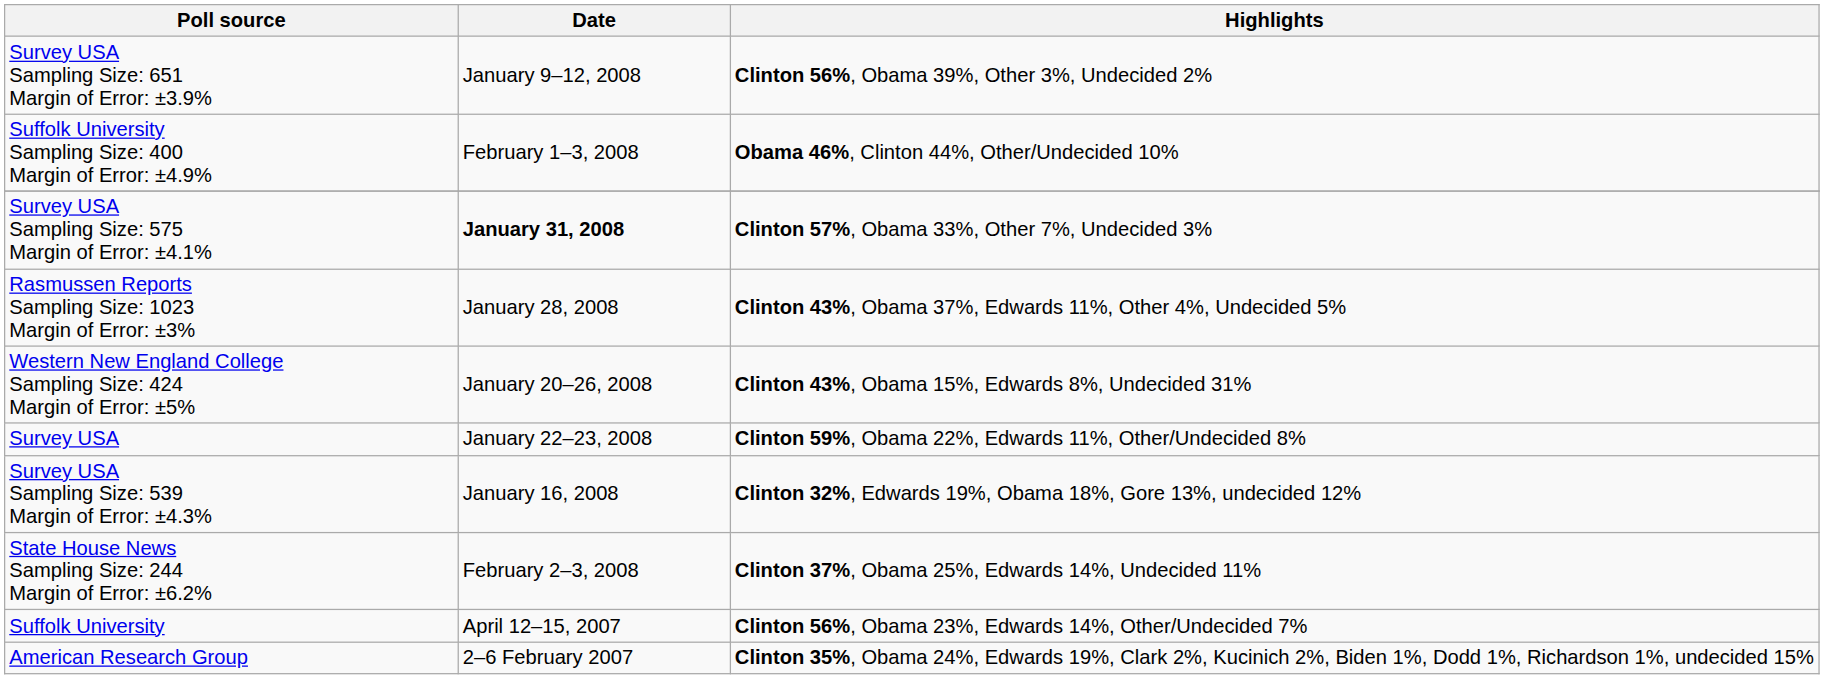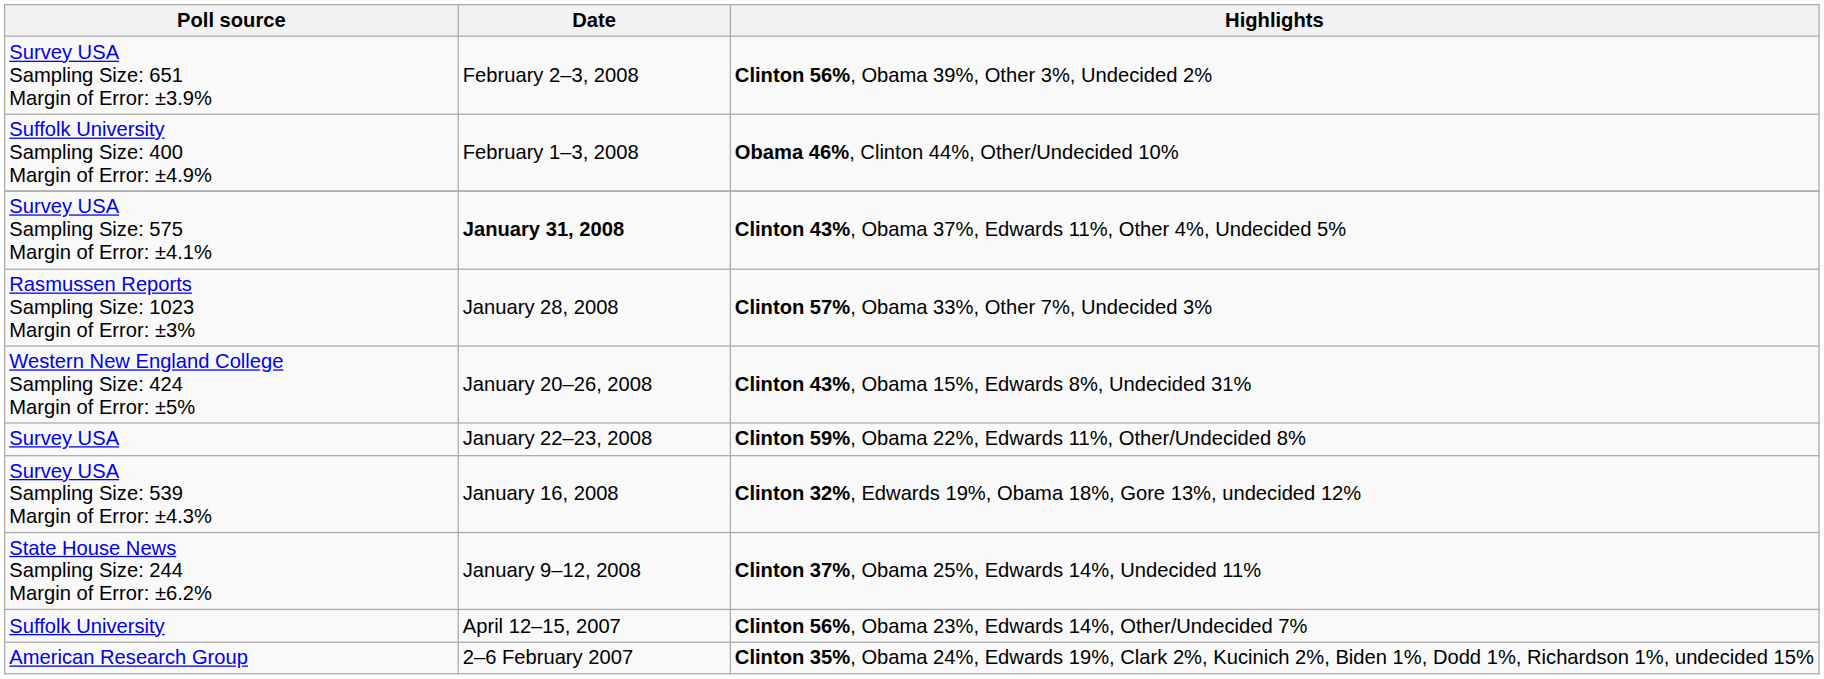(552, 75) January 9–12, 2008 -> (551, 75) February 2–3, 2008
(974, 229) Clinton 57%, Obama 33%, Other 7%, Undecided 3% -> (1041, 229) Clinton 43%, Obama 37%, Edwards 11%, Other 4%, Undecided 5%
(1041, 307) Clinton 43%, Obama 37%, Edwards 11%, Other 4%, Undecided 5% -> (974, 307) Clinton 57%, Obama 33%, Other 7%, Undecided 3%
(551, 571) February 2–3, 2008 -> (552, 571) January 9–12, 2008
